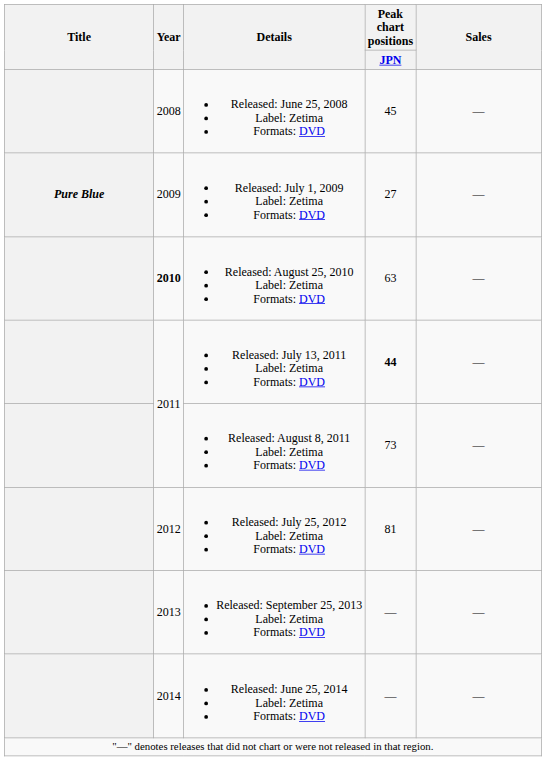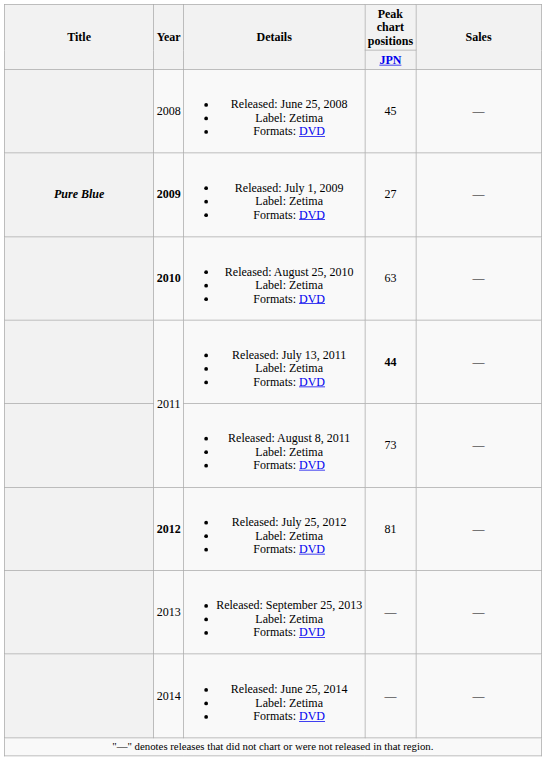(169, 194) normal -> (169, 194) bold
(169, 528) normal -> (169, 528) bold
